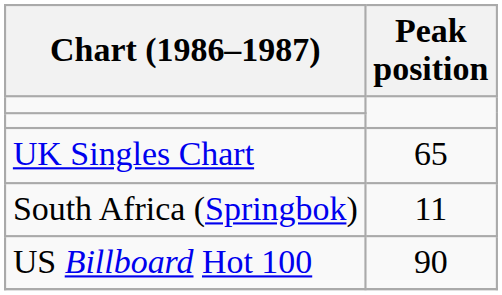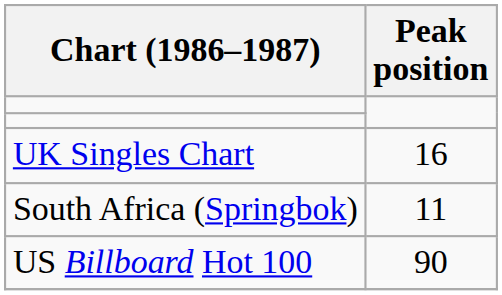(431, 154) 65 -> (431, 154) 16
